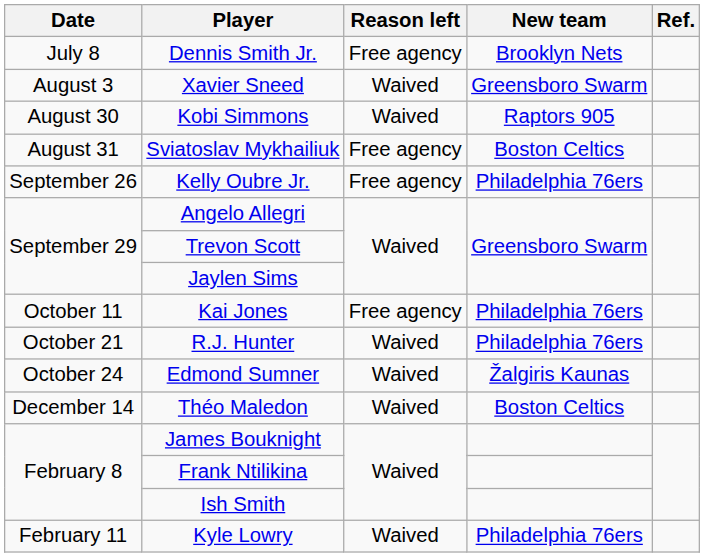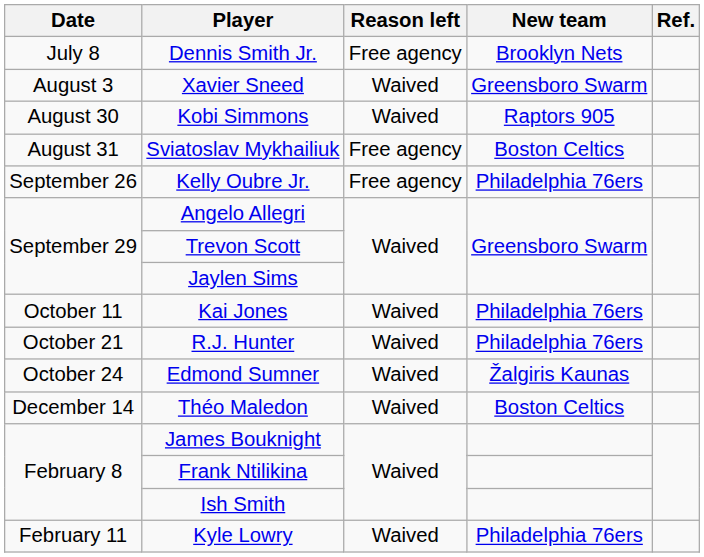(405, 310) Free agency -> (405, 310) Waived
